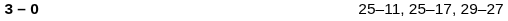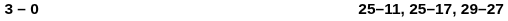(431, 9) normal -> (431, 9) bold
